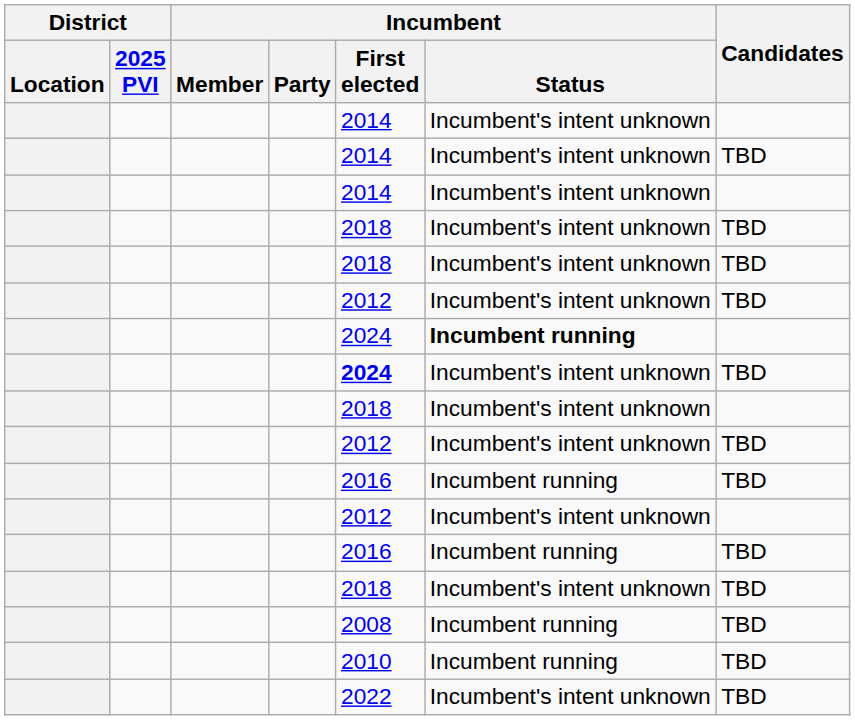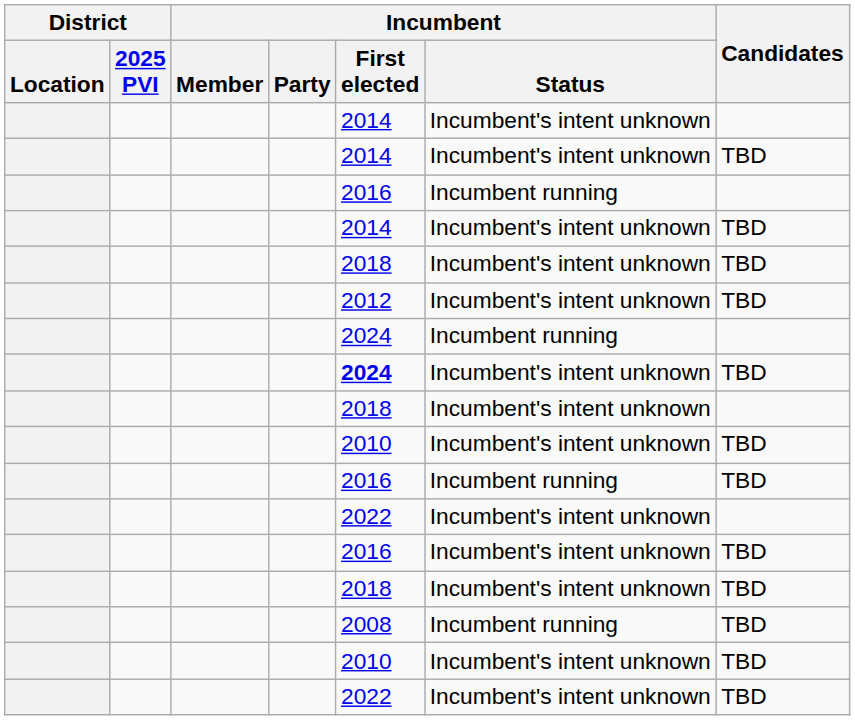(366, 192) 2014 -> (366, 192) 2016
(570, 192) Incumbent's intent unknown -> (524, 192) Incumbent running
(366, 228) 2018 -> (366, 228) 2014
(533, 336) bold -> (524, 336) normal
(366, 444) 2012 -> (366, 444) 2010
(366, 516) 2012 -> (366, 516) 2022
(524, 552) Incumbent running -> (570, 552) Incumbent's intent unknown
(524, 660) Incumbent running -> (570, 660) Incumbent's intent unknown
